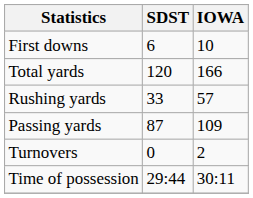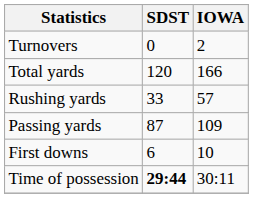rows swapped: (48, 44) <-> (43, 152)
(166, 179) normal -> (166, 179) bold
